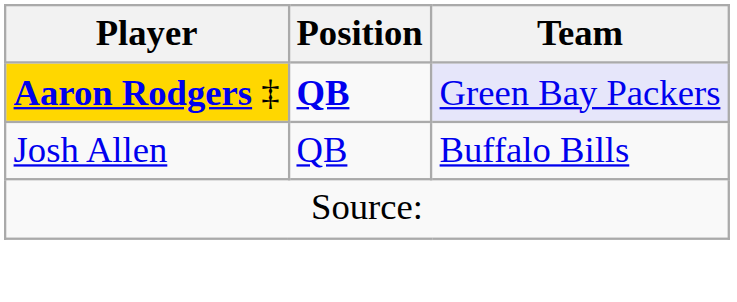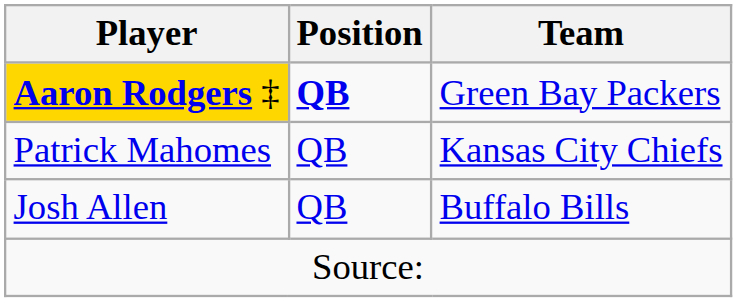(580, 91) lavender background -> (580, 91) no background
+ row: (142, 149)
